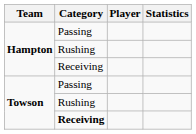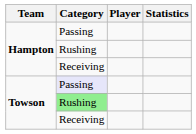(75, 84) no background -> (76, 84) lavender background
(76, 102) no background -> (78, 102) lightgreen background
(81, 120) bold -> (82, 120) normal
